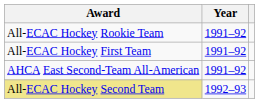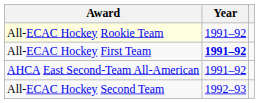(85, 32) no background -> (85, 32) lightyellow background
(225, 51) normal -> (225, 51) bold
(86, 88) khaki background -> (86, 88) no background
